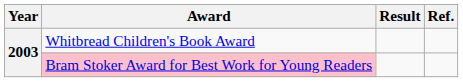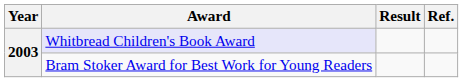(150, 40) no background -> (150, 40) lavender background
(209, 64) pink background -> (209, 64) no background
